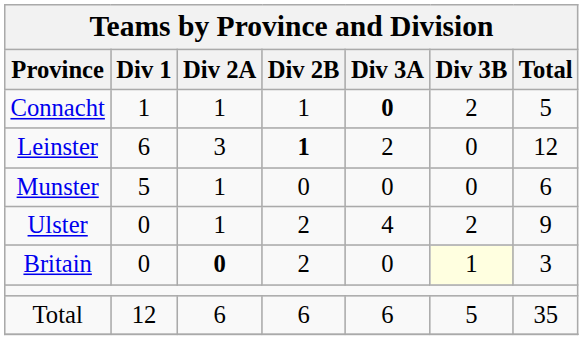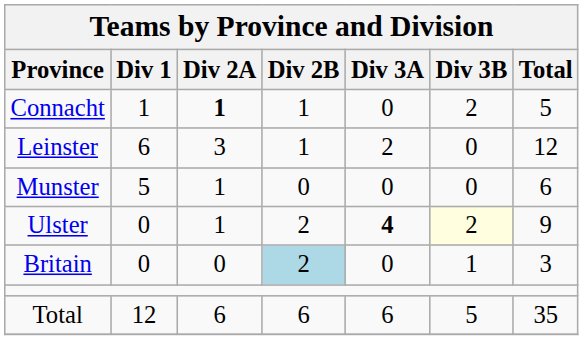(220, 108) normal -> (220, 108) bold
(388, 108) bold -> (388, 108) normal
(304, 147) bold -> (304, 147) normal
(388, 225) normal -> (388, 225) bold
(471, 225) no background -> (471, 225) lightyellow background
(220, 264) bold -> (220, 264) normal
(304, 264) no background -> (304, 264) lightblue background
(471, 264) lightyellow background -> (471, 264) no background
